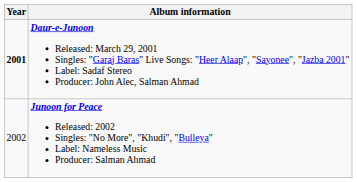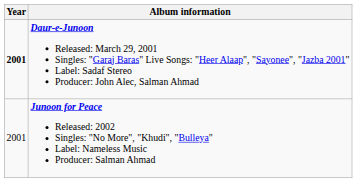(16, 138) 2002 -> (16, 138) 2001
